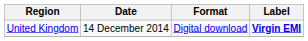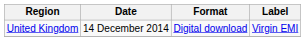(277, 28) bold -> (275, 28) normal
